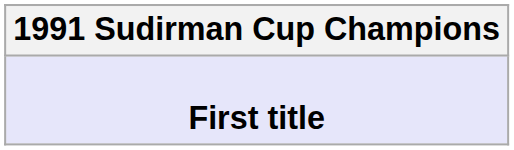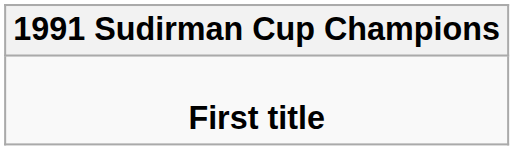(257, 117) lavender background -> (257, 117) no background
